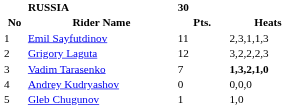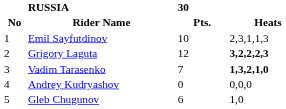(183, 38) 11 -> (183, 38) 10
(249, 53) normal -> (249, 53) bold
(180, 99) 1 -> (180, 99) 6
